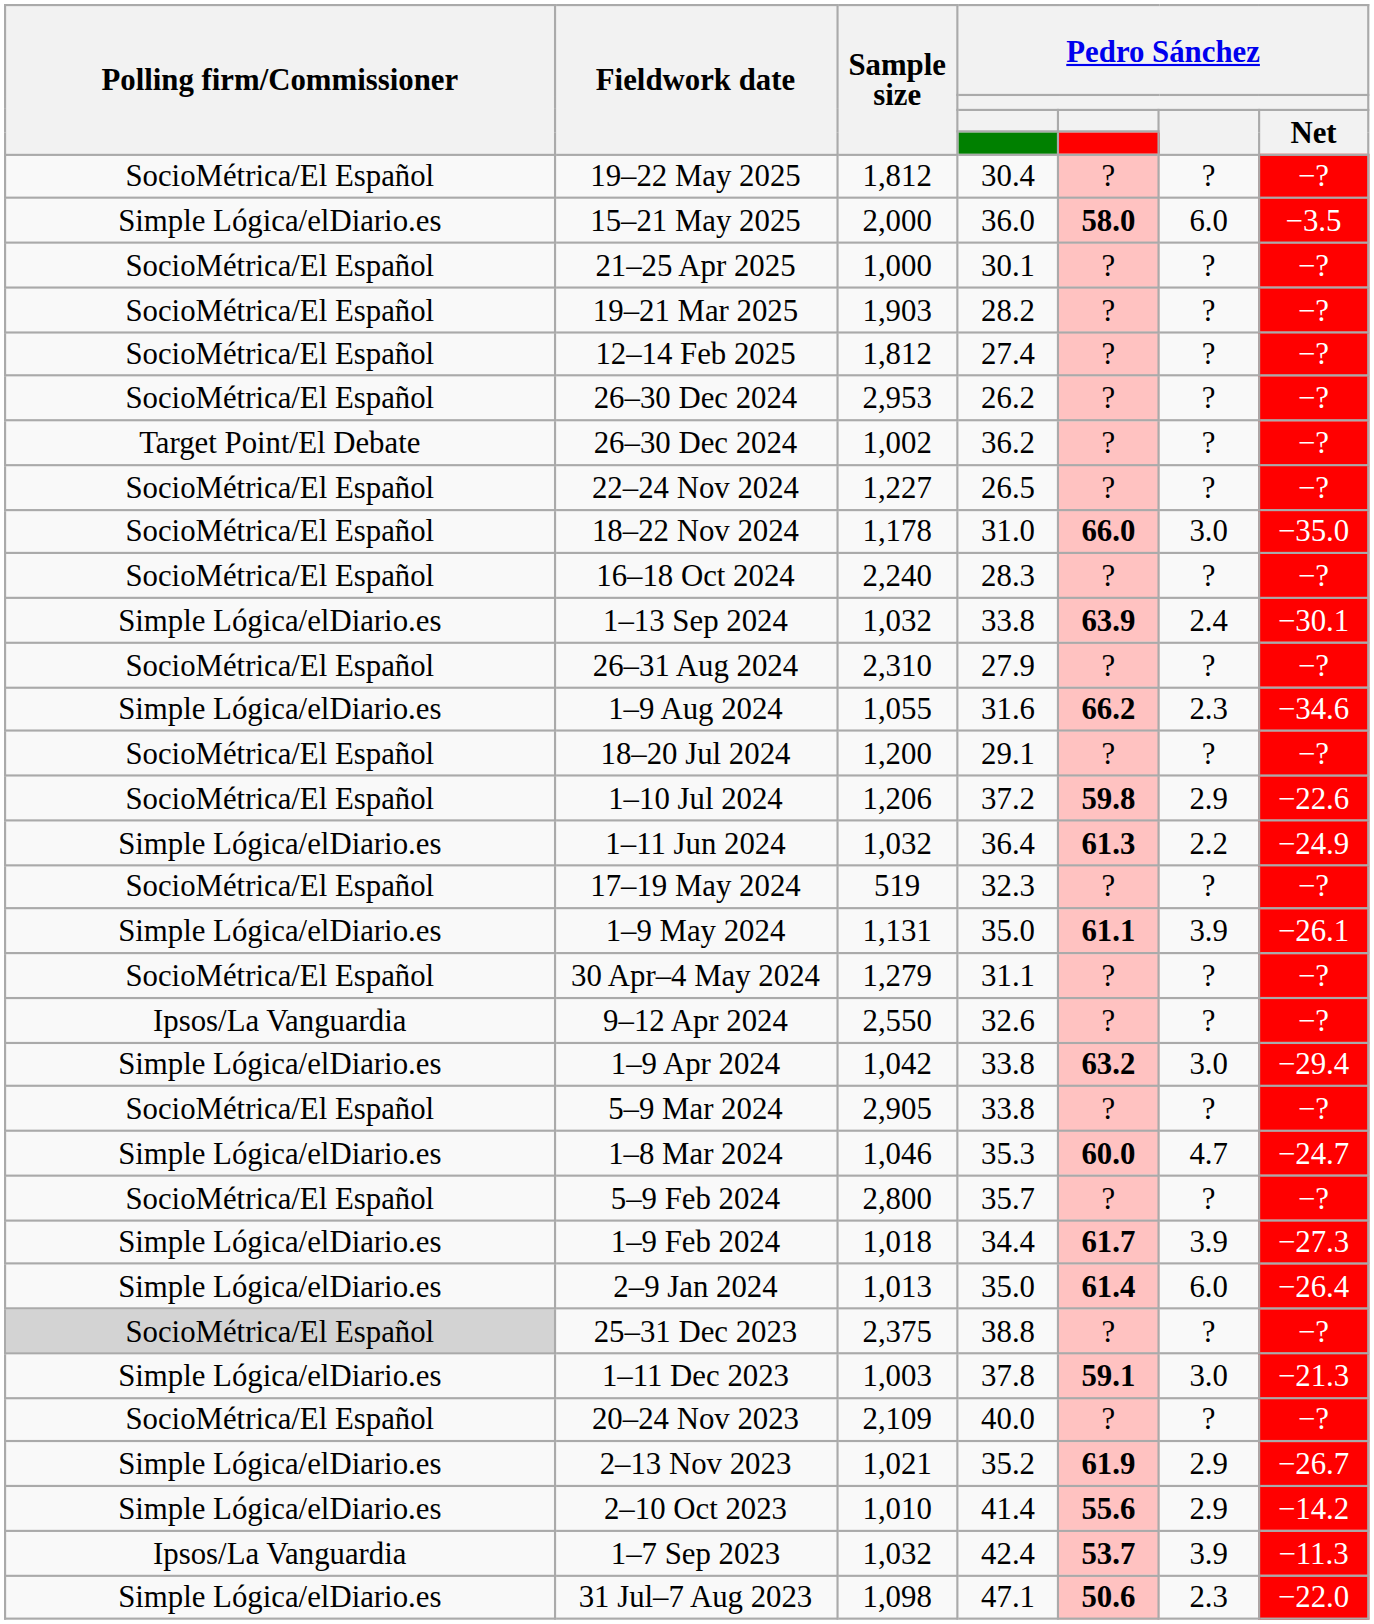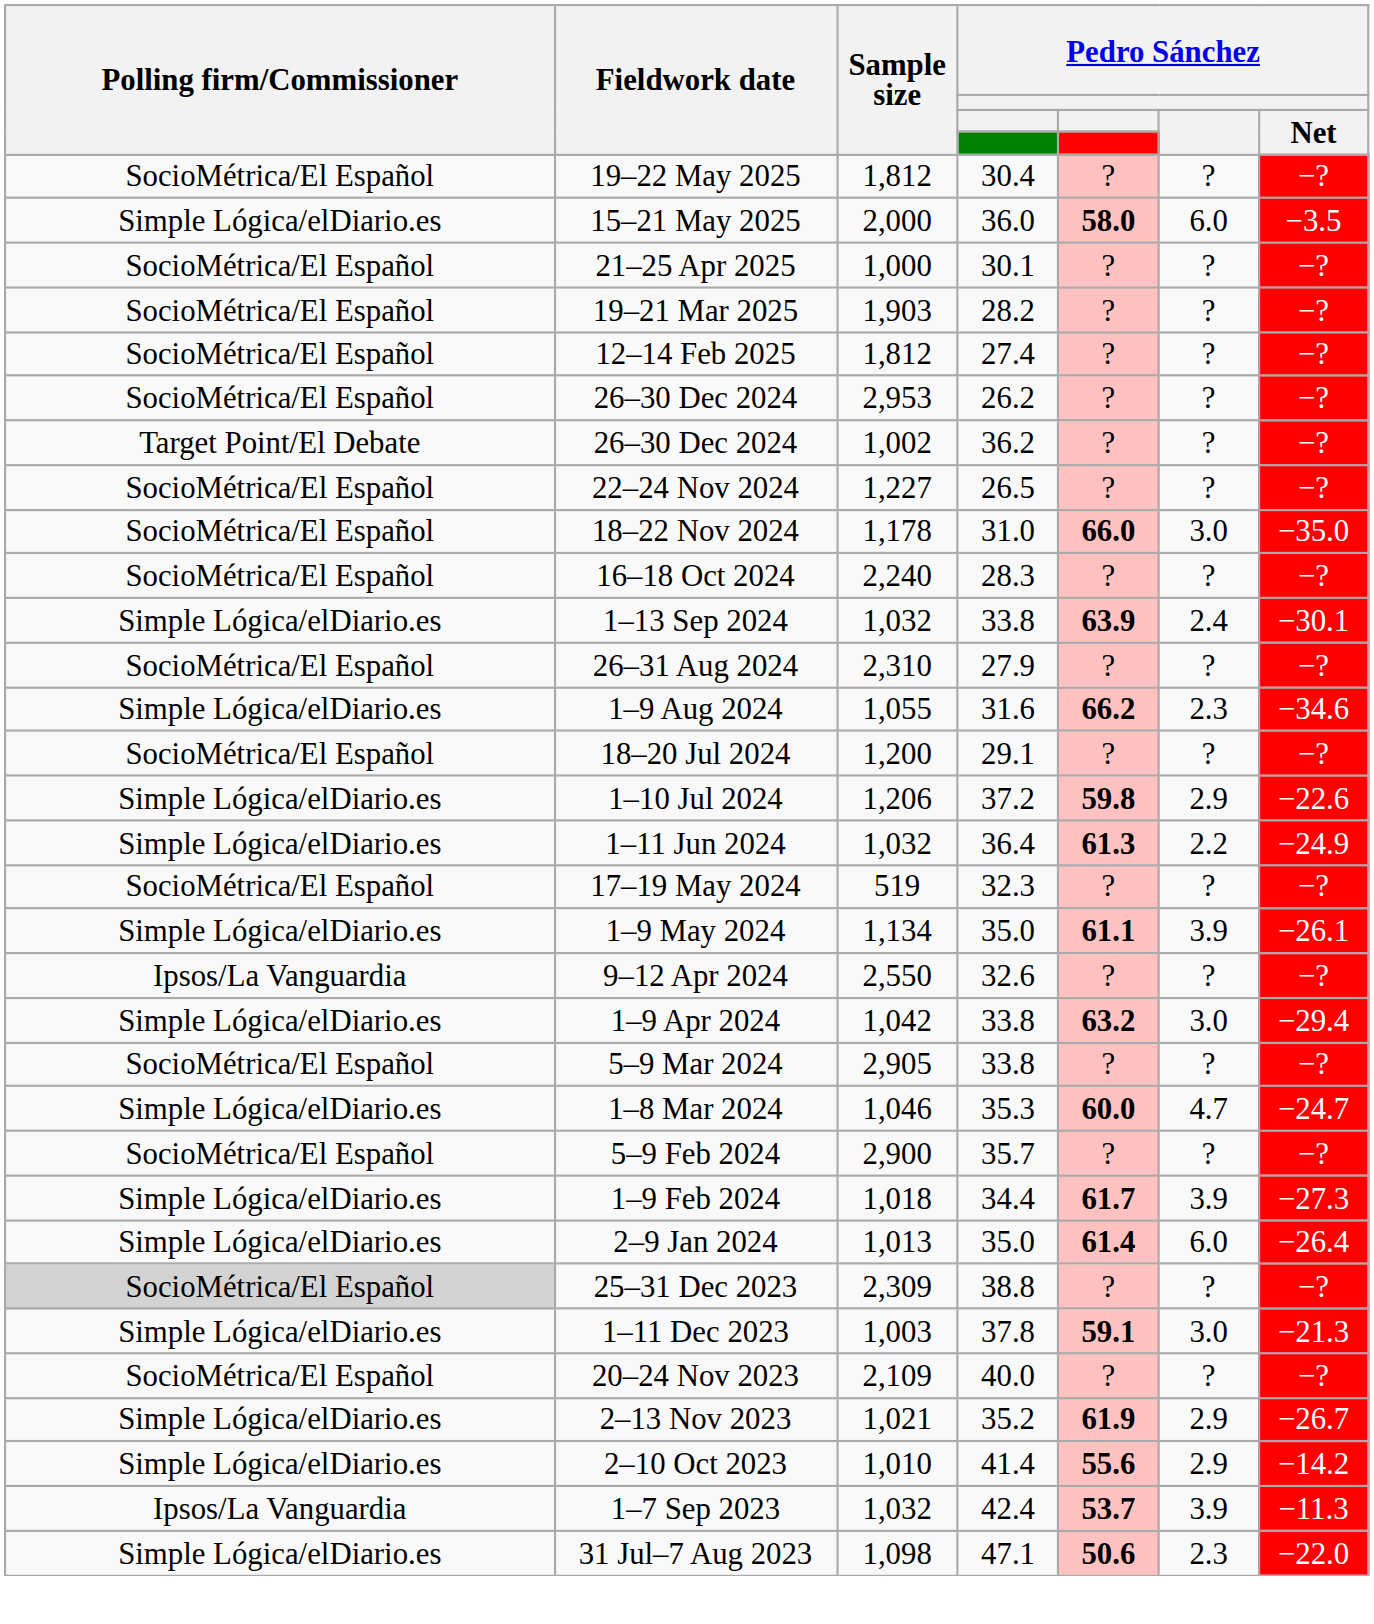(280, 798) SocioMétrica/El Español -> (280, 798) Simple Lógica/elDiario.es
(897, 931) 1,131 -> (897, 931) 1,134
- row: (695, 976)
(897, 1198) 2,800 -> (897, 1153) 2,900
(897, 1331) 2,375 -> (897, 1287) 2,309
